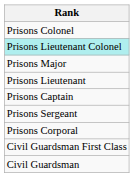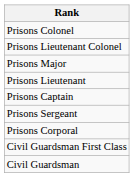(64, 46) paleturquoise background -> (64, 46) no background
